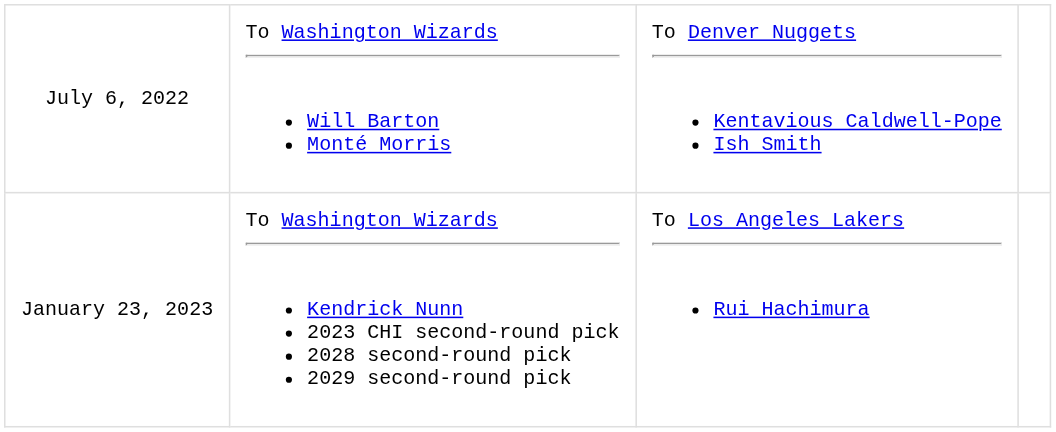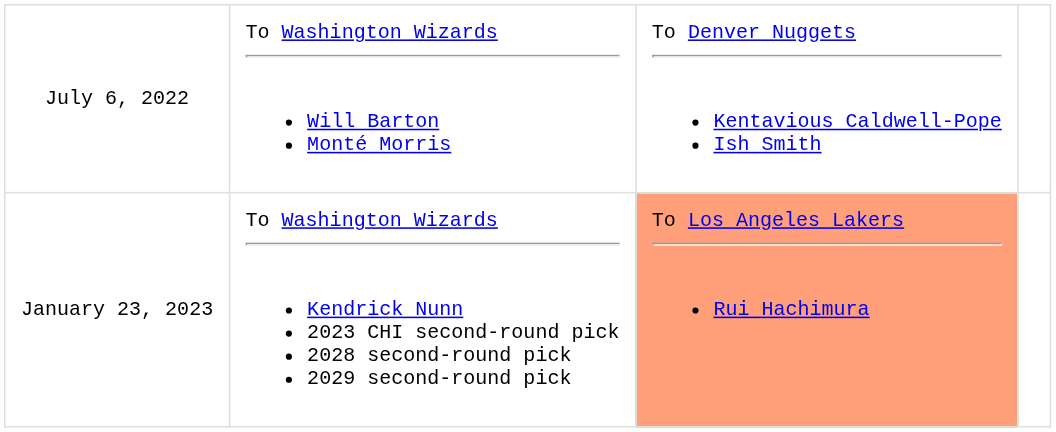(827, 265) no background -> (827, 265) lightsalmon background
